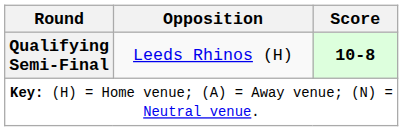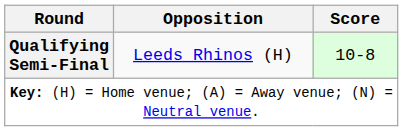(355, 56) bold -> (355, 56) normal
